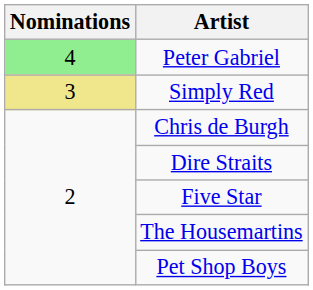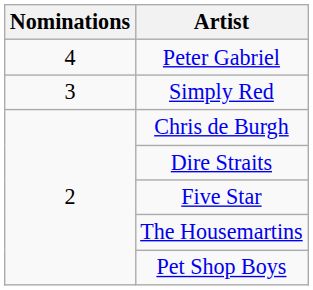(70, 57) lightgreen background -> (70, 57) no background
(70, 92) khaki background -> (70, 92) no background
